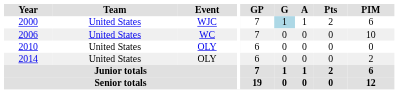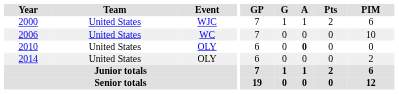(285, 22) lightblue background -> (285, 22) no background
(304, 46) normal -> (304, 46) bold
